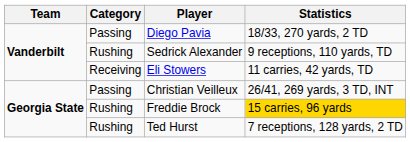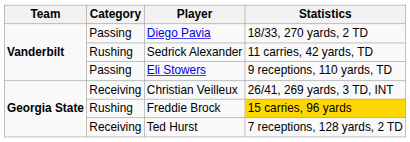(320, 52) 9 receptions, 110 yards, TD -> (310, 52) 11 carries, 42 yards, TD
(115, 71) Receiving -> (110, 71) Passing
(310, 71) 11 carries, 42 yards, TD -> (320, 71) 9 receptions, 110 yards, TD
(110, 89) Passing -> (115, 89) Receiving
(111, 127) Rushing -> (115, 127) Receiving
